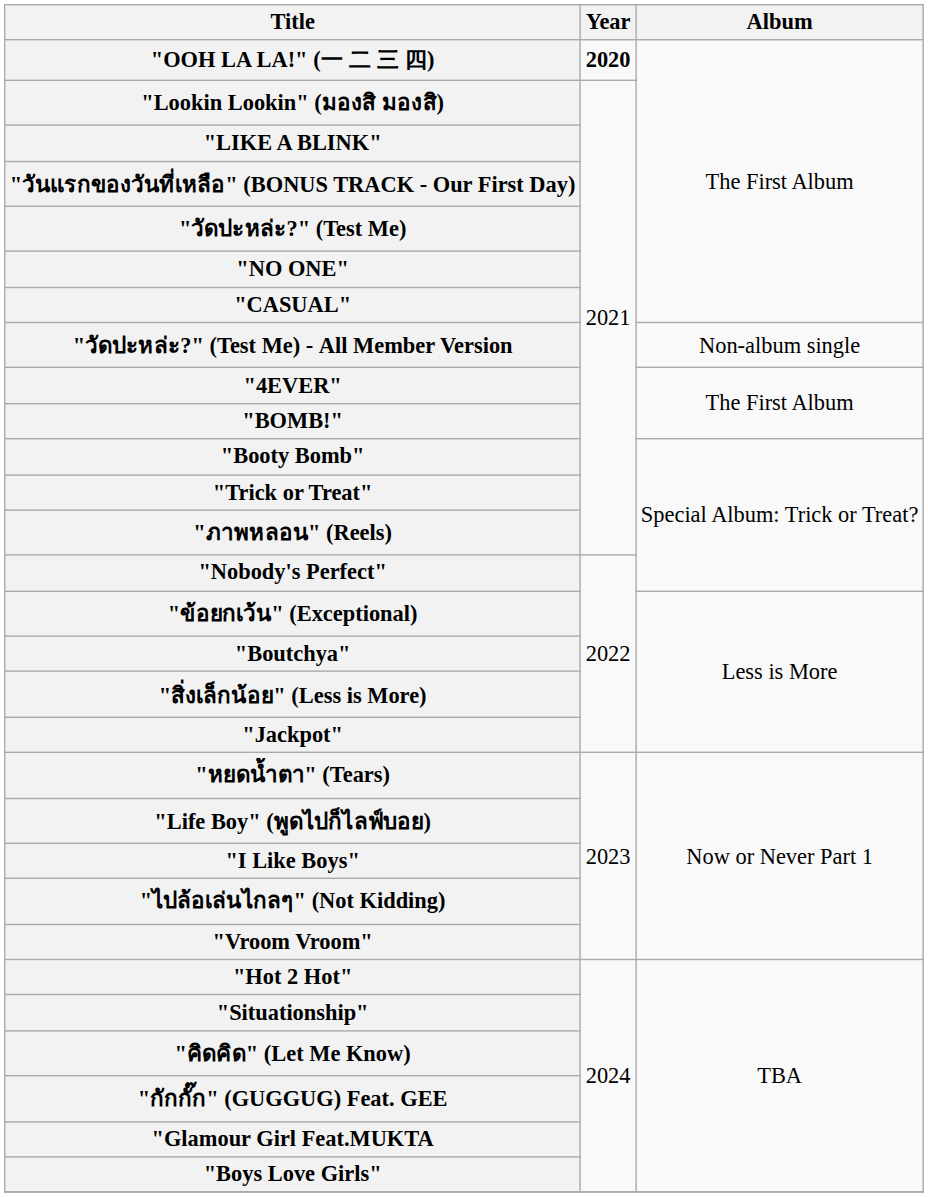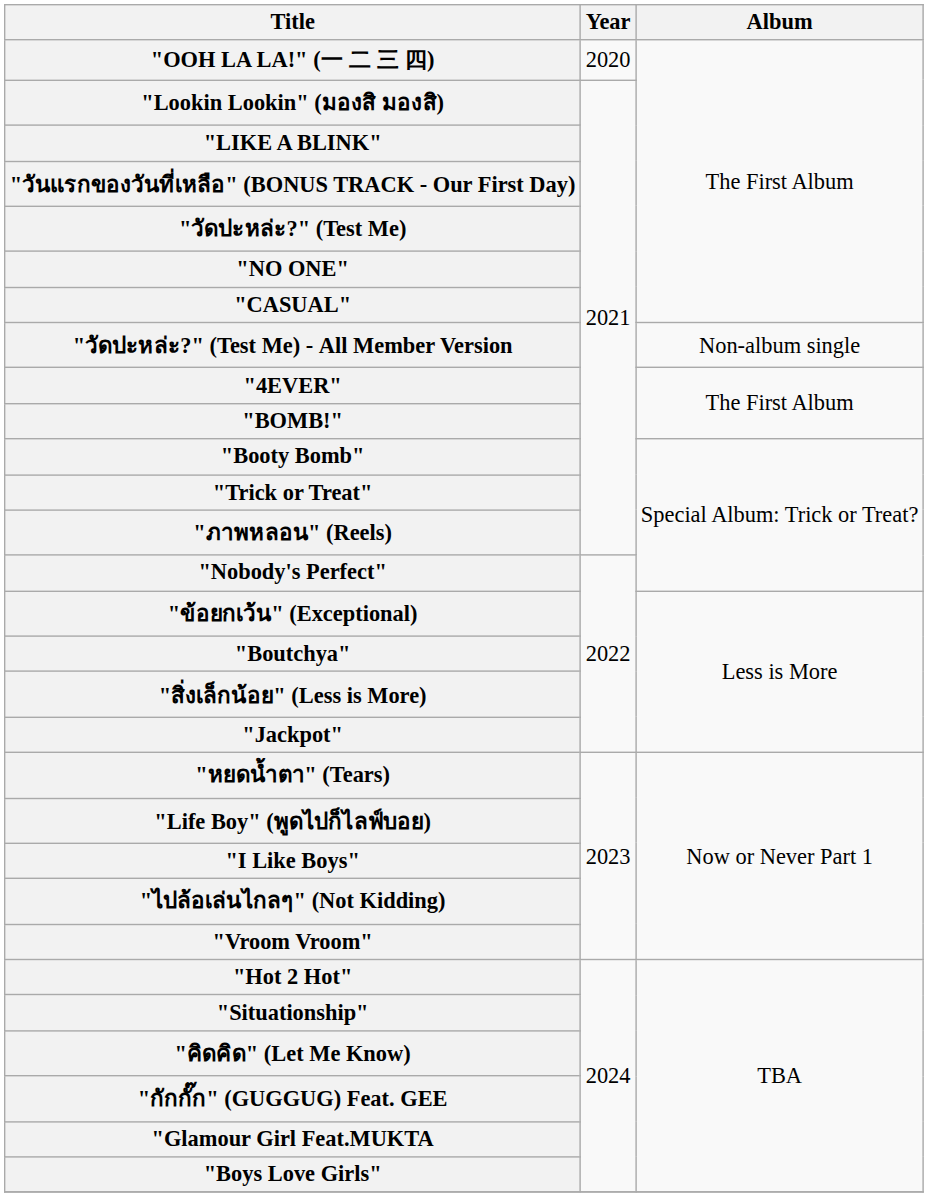(608, 59) bold -> (608, 59) normal
